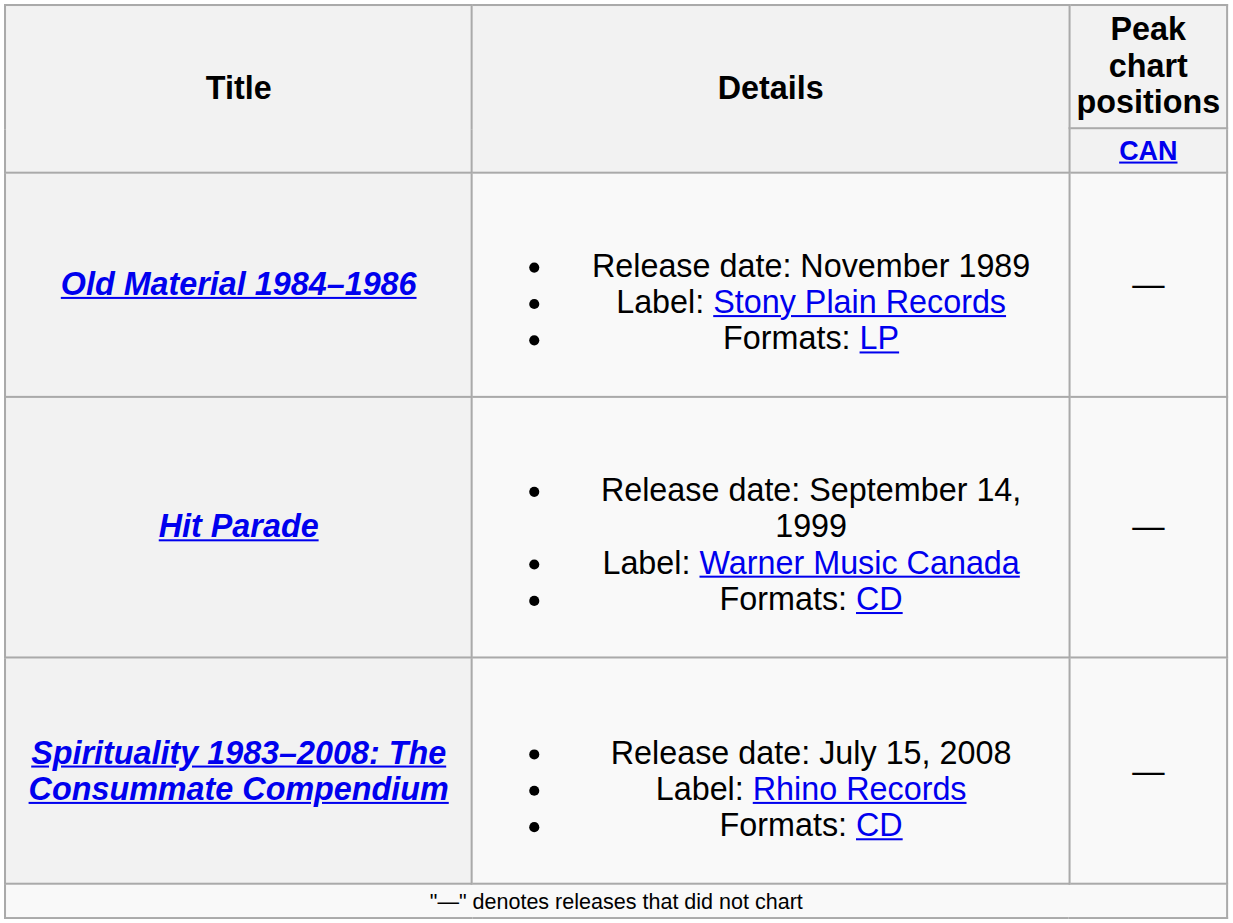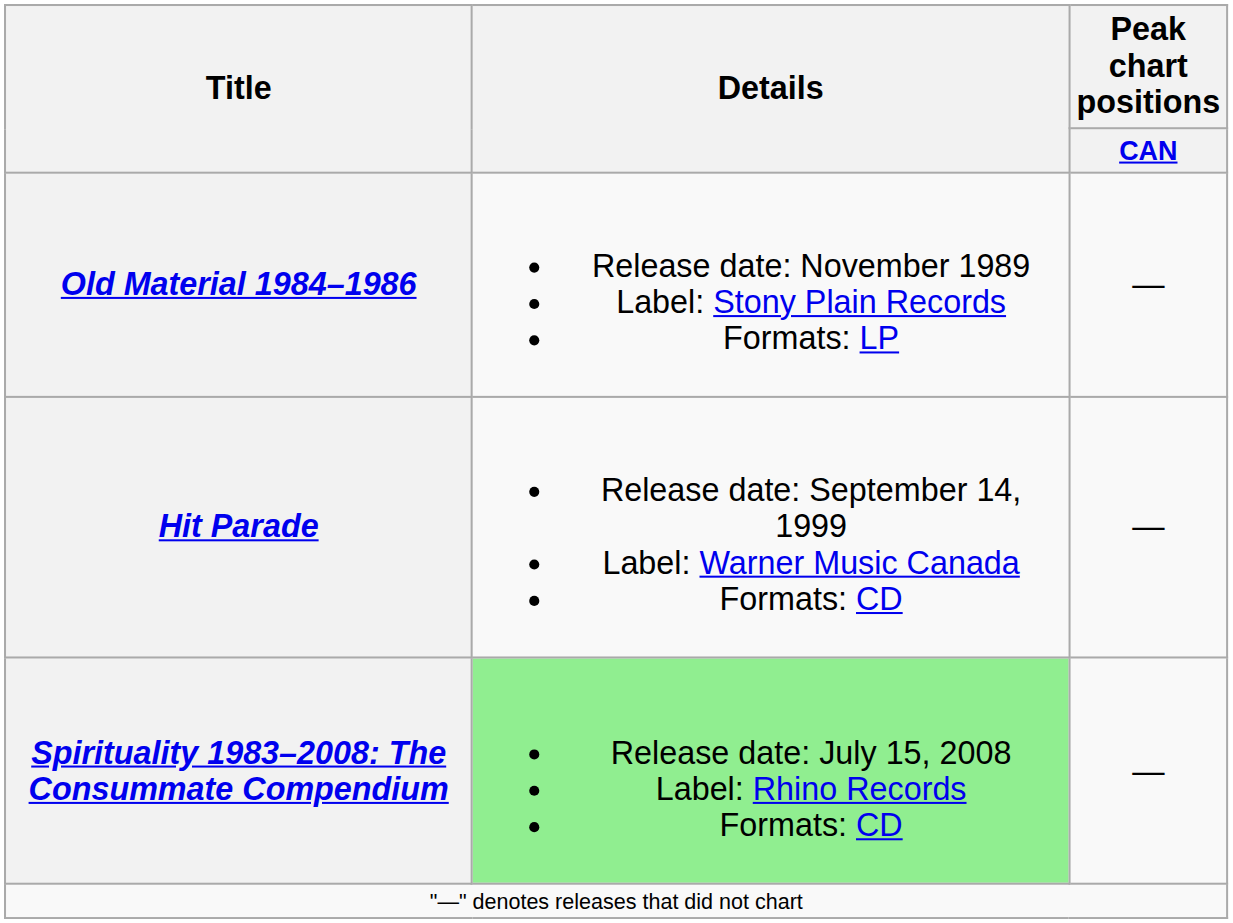(771, 789) no background -> (771, 789) lightgreen background
